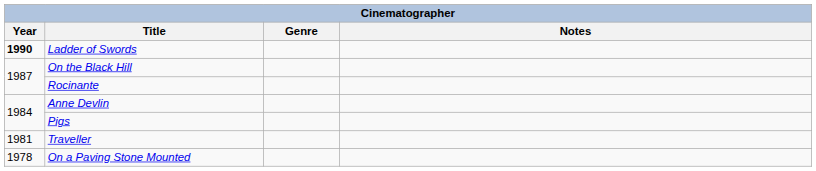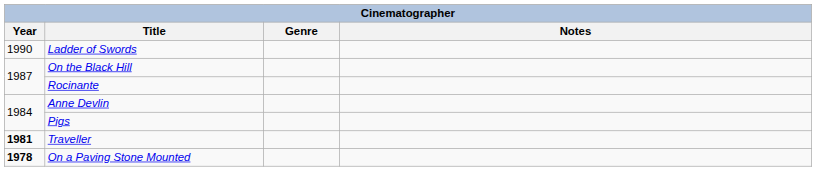(20, 49) bold -> (20, 49) normal
(20, 139) normal -> (20, 139) bold
(20, 157) normal -> (20, 157) bold
